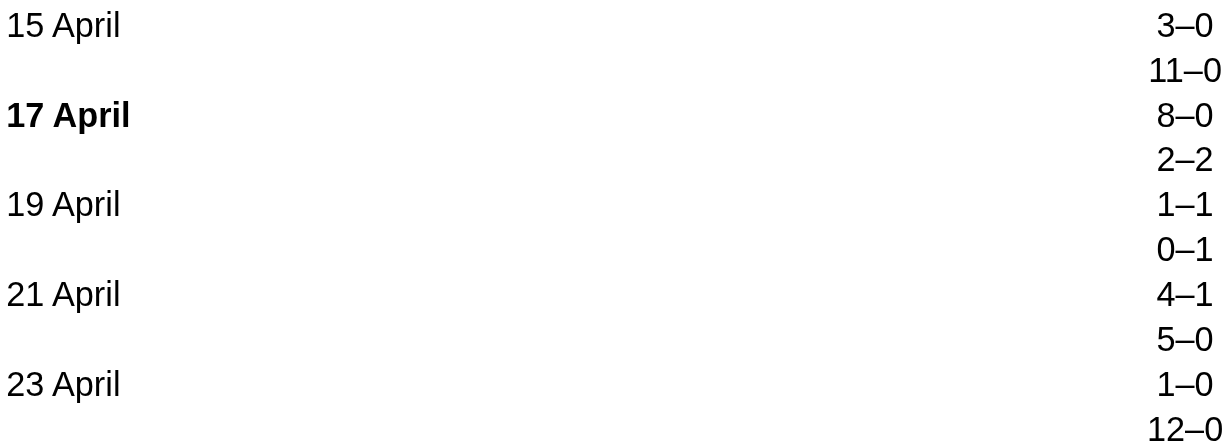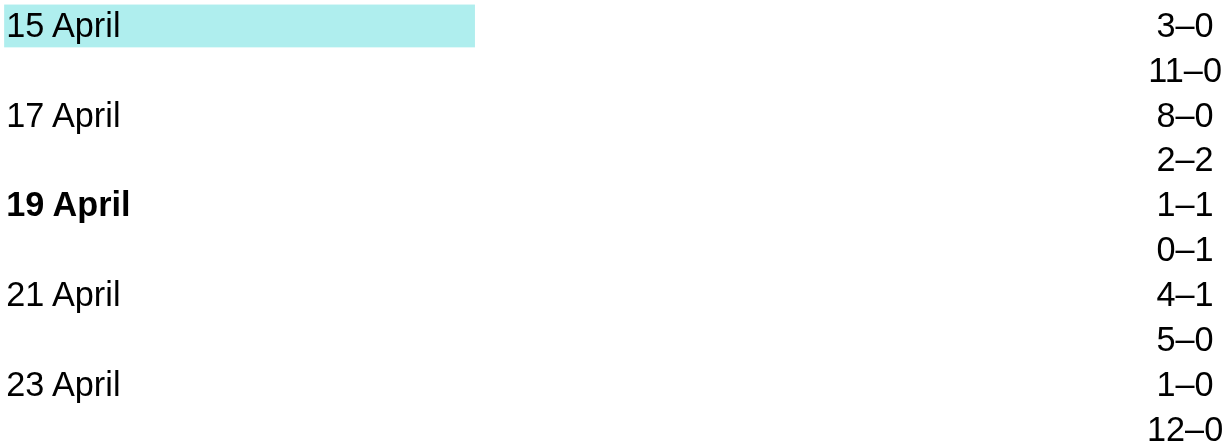(63, 25) no background -> (63, 25) paleturquoise background
(68, 115) bold -> (63, 115) normal
(63, 205) normal -> (68, 205) bold
